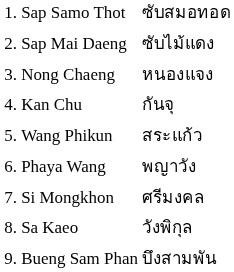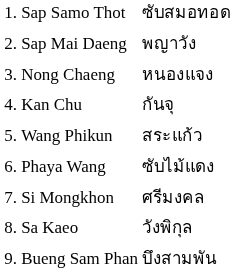(178, 43) ซับไม้แดง -> (169, 43) พญาวัง
(169, 166) พญาวัง -> (178, 166) ซับไม้แดง
